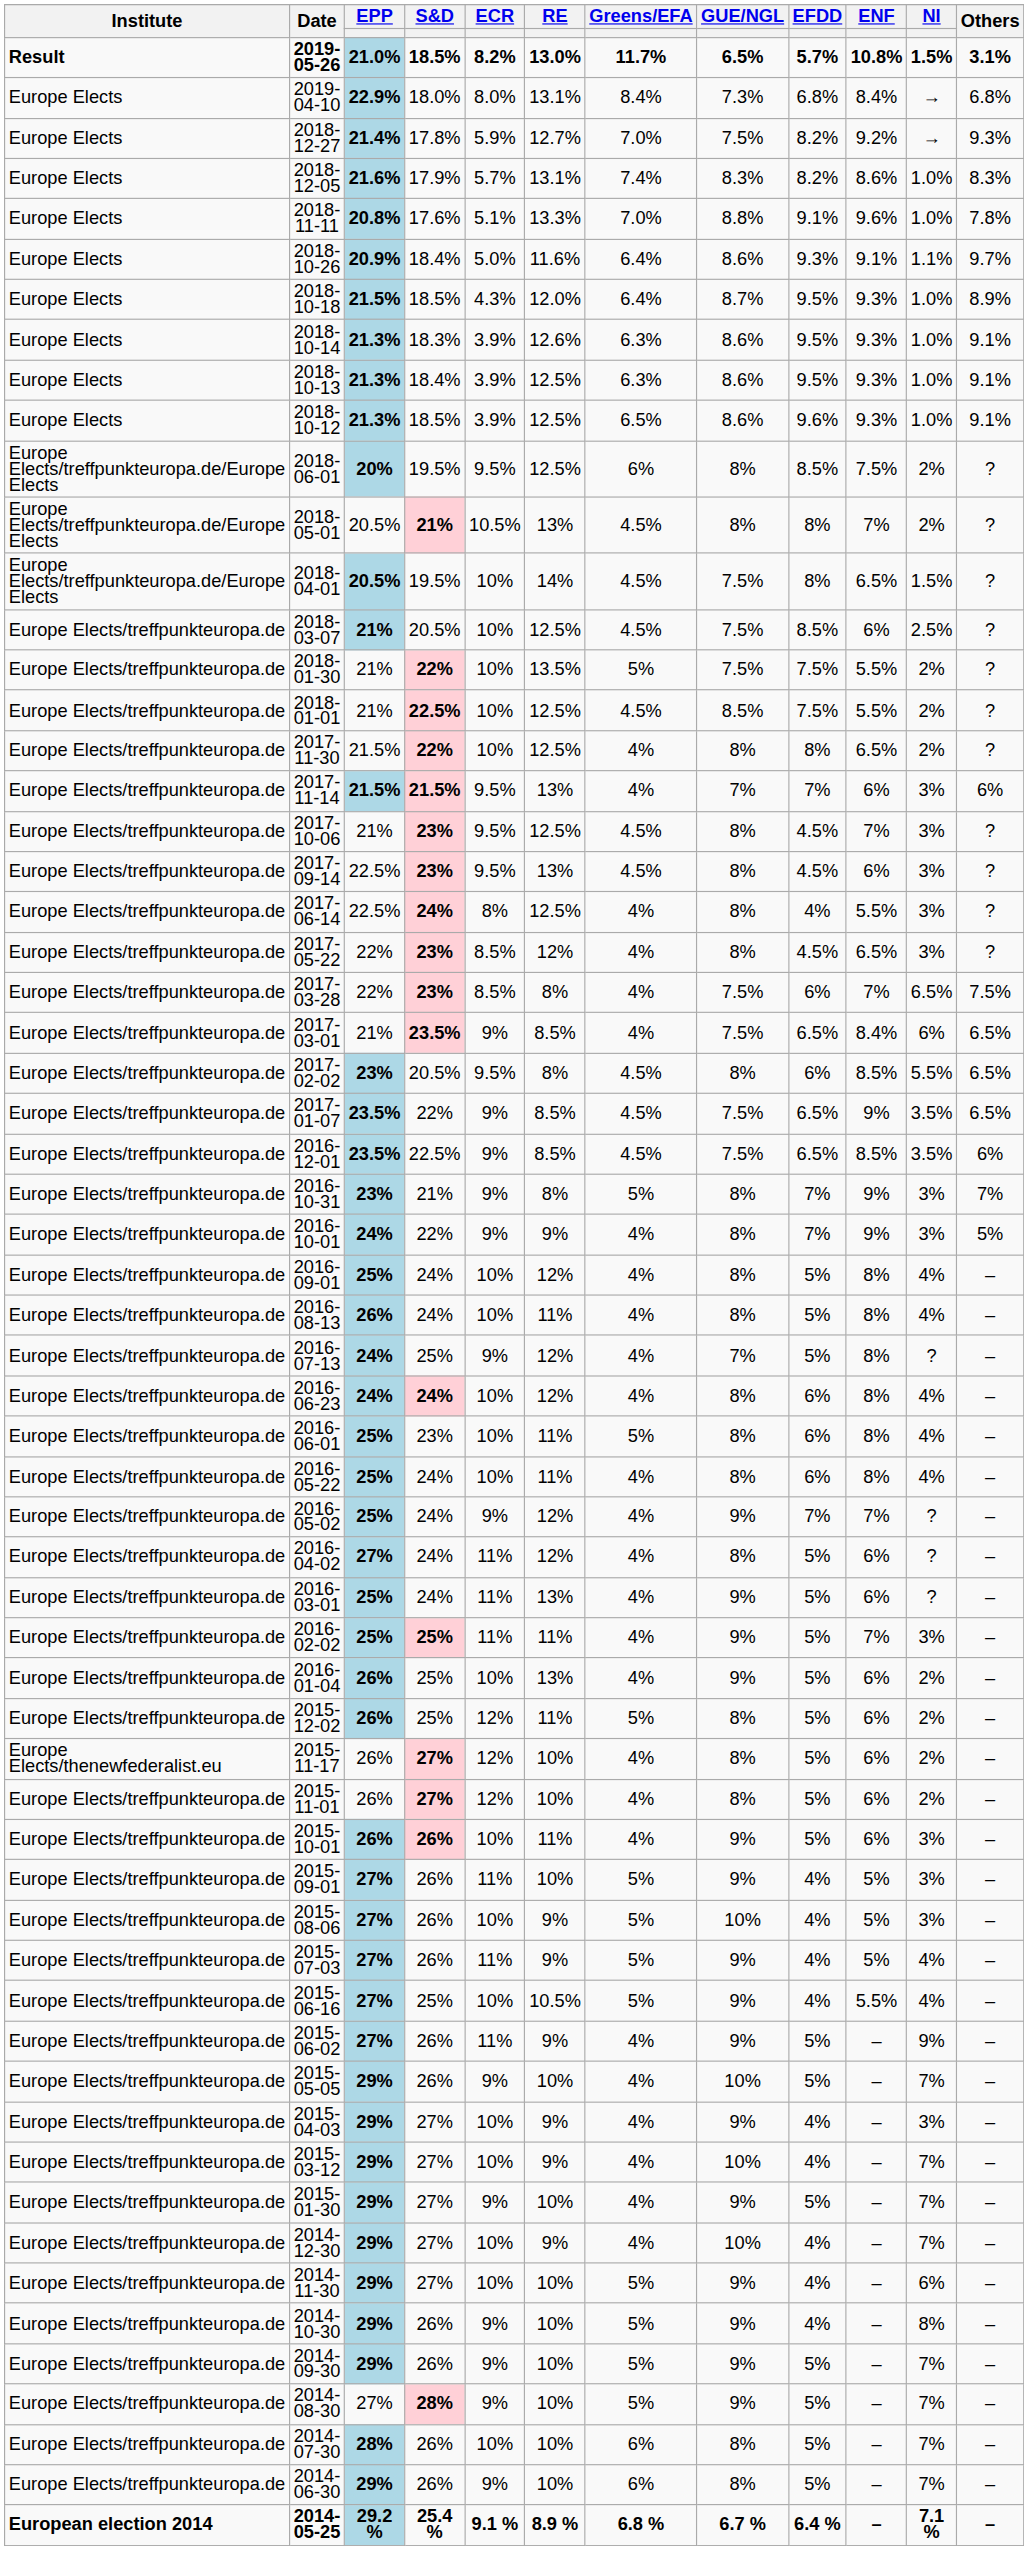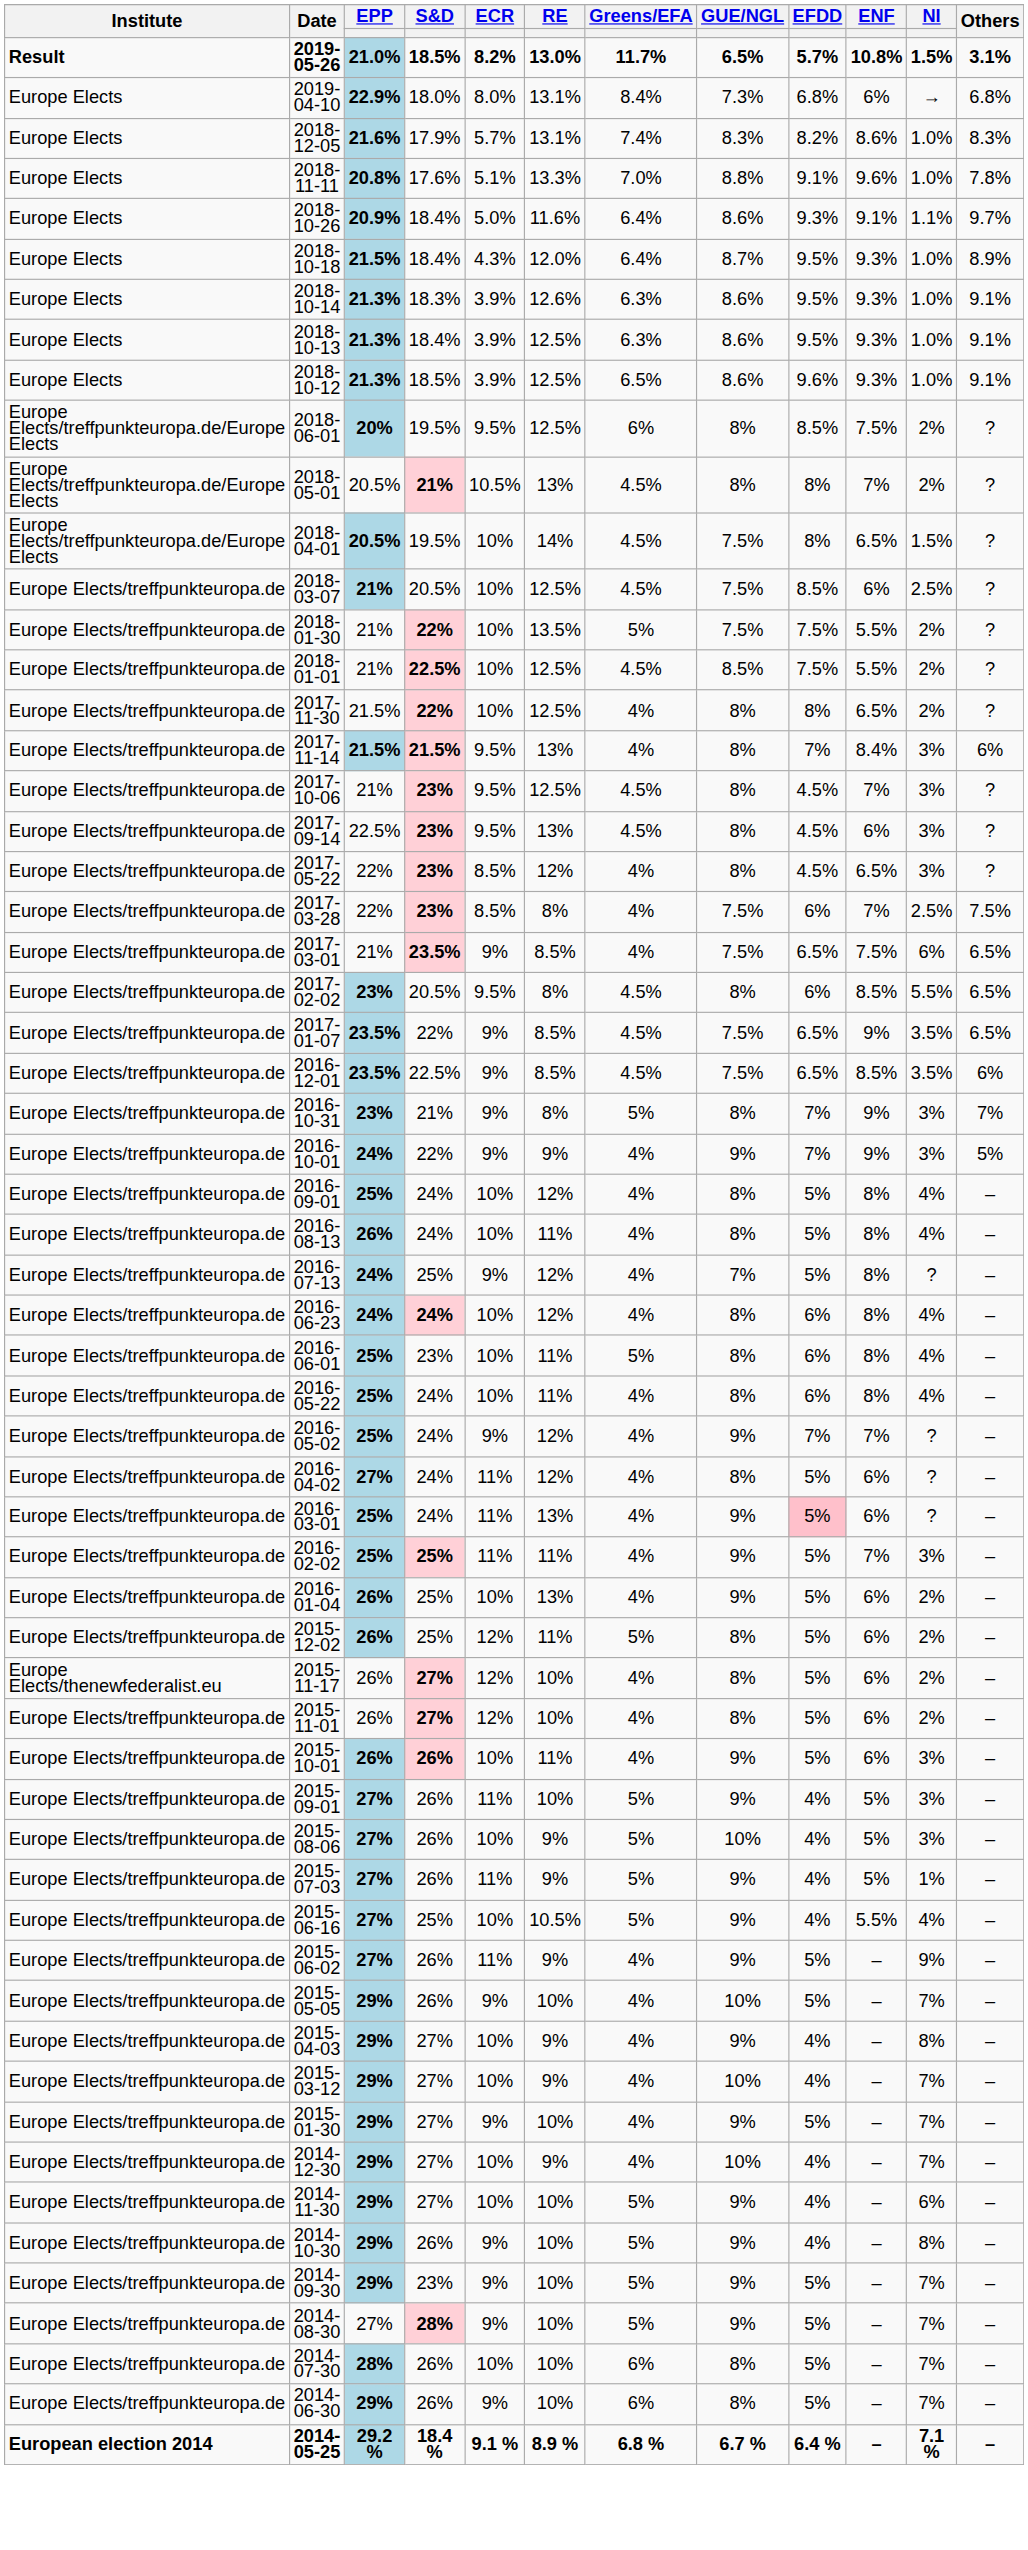(877, 97) 8.4% -> (877, 97) 6%
- row: (317, 138)
(435, 299) 18.5% -> (435, 259) 18.4%
(743, 790) 7% -> (743, 750) 8%
(877, 790) 6% -> (877, 750) 8.4%
- row: (317, 911)
(932, 992) 6.5% -> (932, 911) 2.5%
(877, 1032) 8.4% -> (877, 952) 7.5%
(743, 1234) 8% -> (743, 1153) 9%
(817, 1597) no background -> (817, 1516) pink background
(932, 1960) 4% -> (932, 1879) 1%
(932, 2121) 3% -> (932, 2041) 8%
(435, 2363) 26% -> (435, 2283) 23%
(435, 2524) 25.4 % -> (435, 2444) 18.4 %
